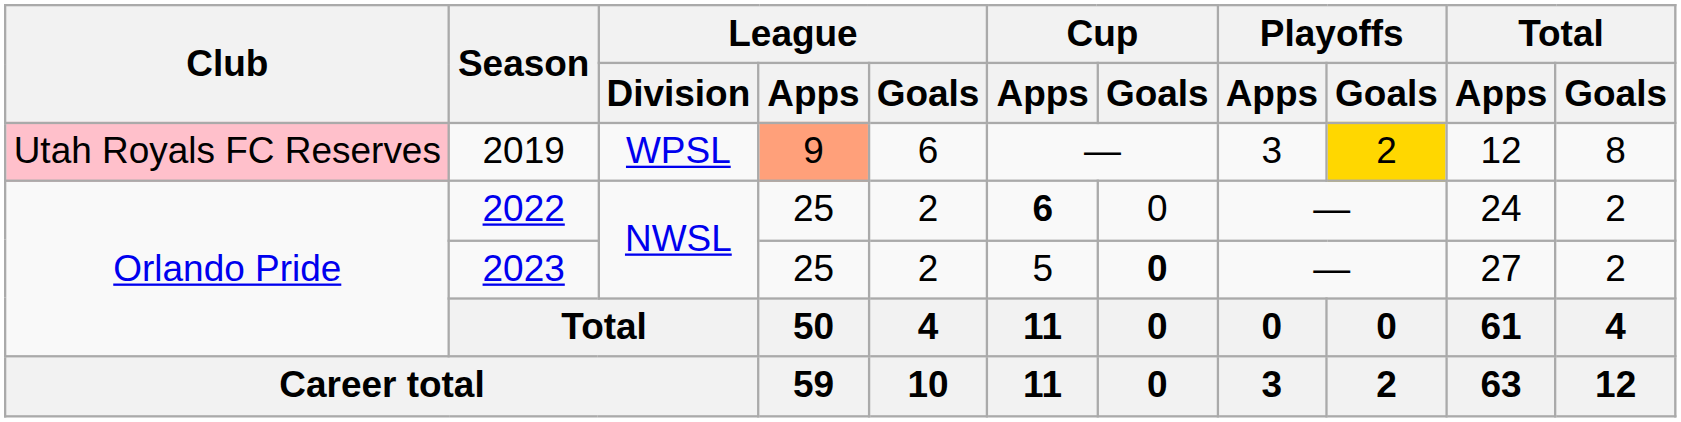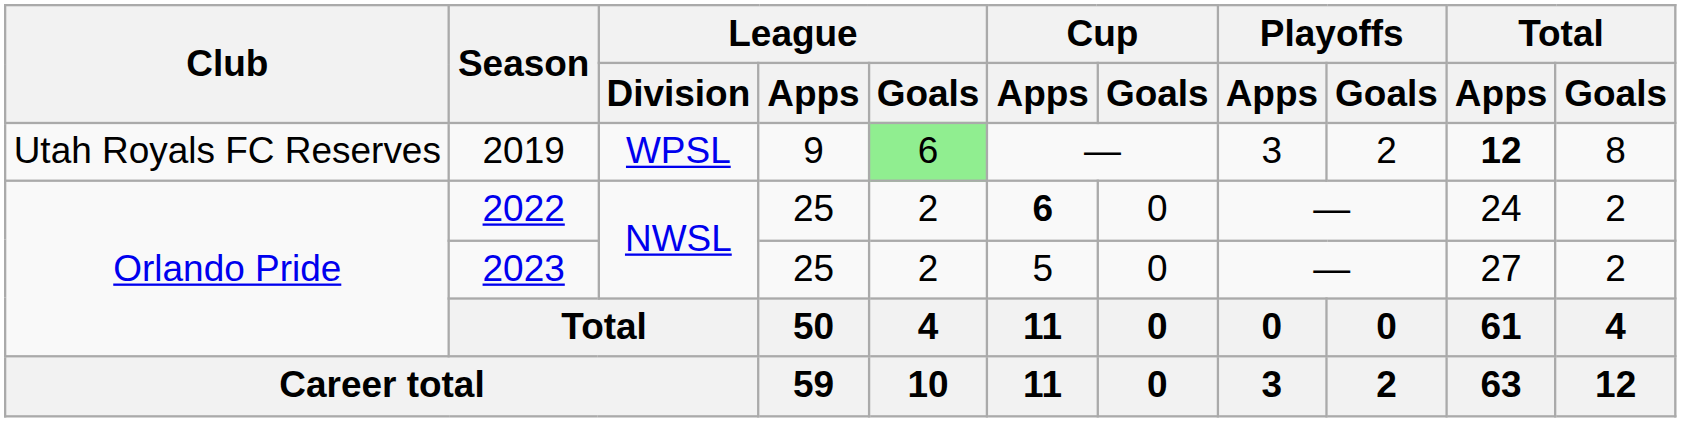(227, 151) pink background -> (227, 151) no background
(813, 151) lightsalmon background -> (813, 151) no background
(928, 151) no background -> (928, 151) lightgreen background
(1386, 151) gold background -> (1386, 151) no background
(1501, 151) normal -> (1501, 151) bold
(1157, 268) bold -> (1157, 268) normal
